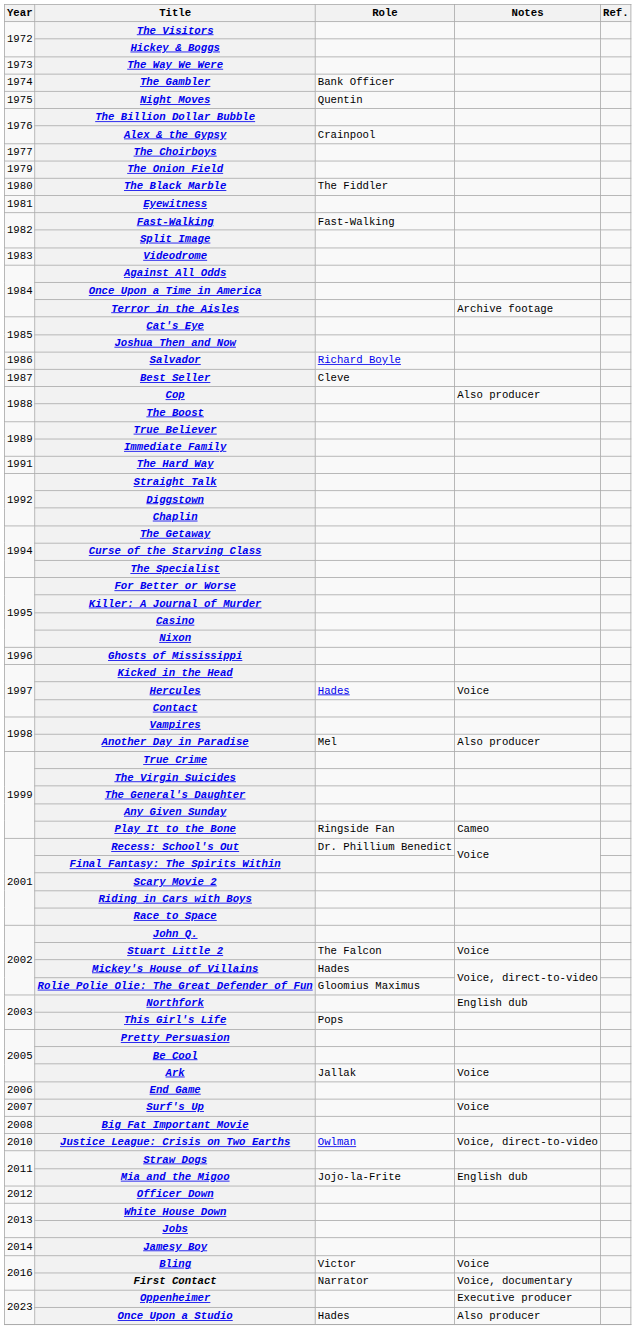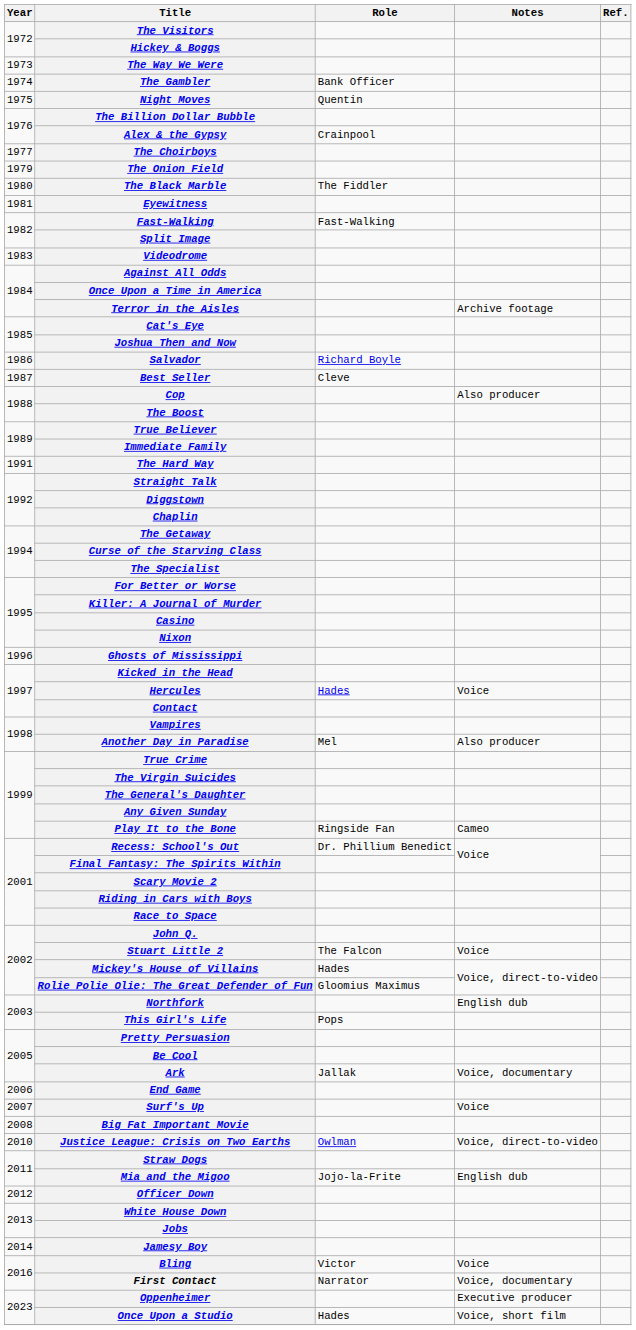(473, 1073) Voice -> (515, 1073) Voice, documentary
(499, 1316) Also producer -> (512, 1316) Voice, short film
